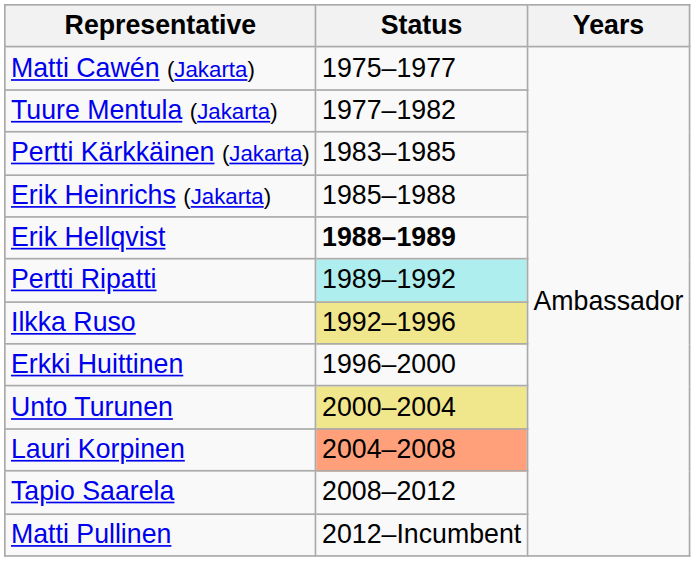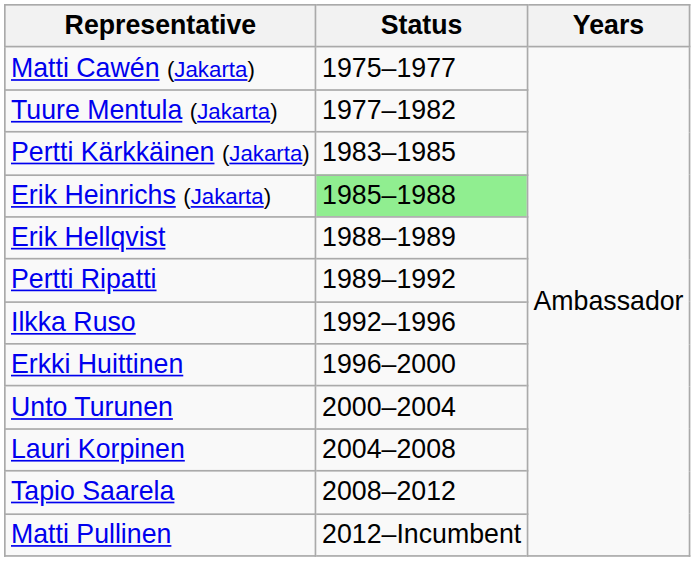(389, 195) no background -> (389, 195) lightgreen background
(389, 237) bold -> (389, 237) normal
(389, 279) paleturquoise background -> (389, 279) no background
(389, 322) khaki background -> (389, 322) no background
(389, 407) khaki background -> (389, 407) no background
(389, 449) lightsalmon background -> (389, 449) no background
